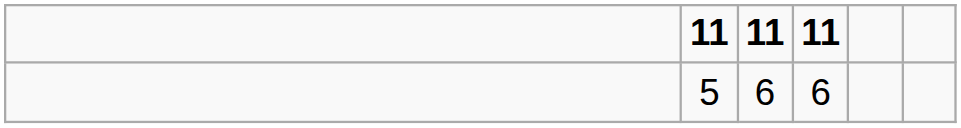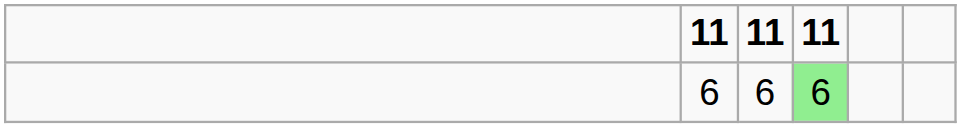(709, 91) 5 -> (709, 91) 6
(821, 91) no background -> (821, 91) lightgreen background
